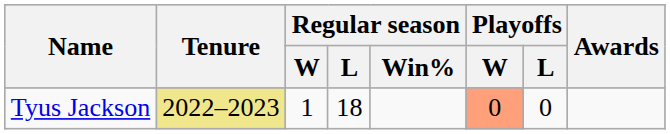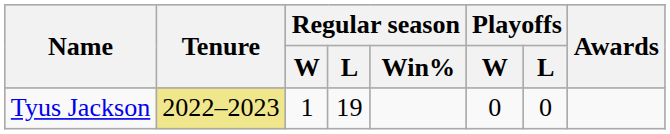(349, 107) 18 -> (349, 107) 19
(495, 107) lightsalmon background -> (495, 107) no background
